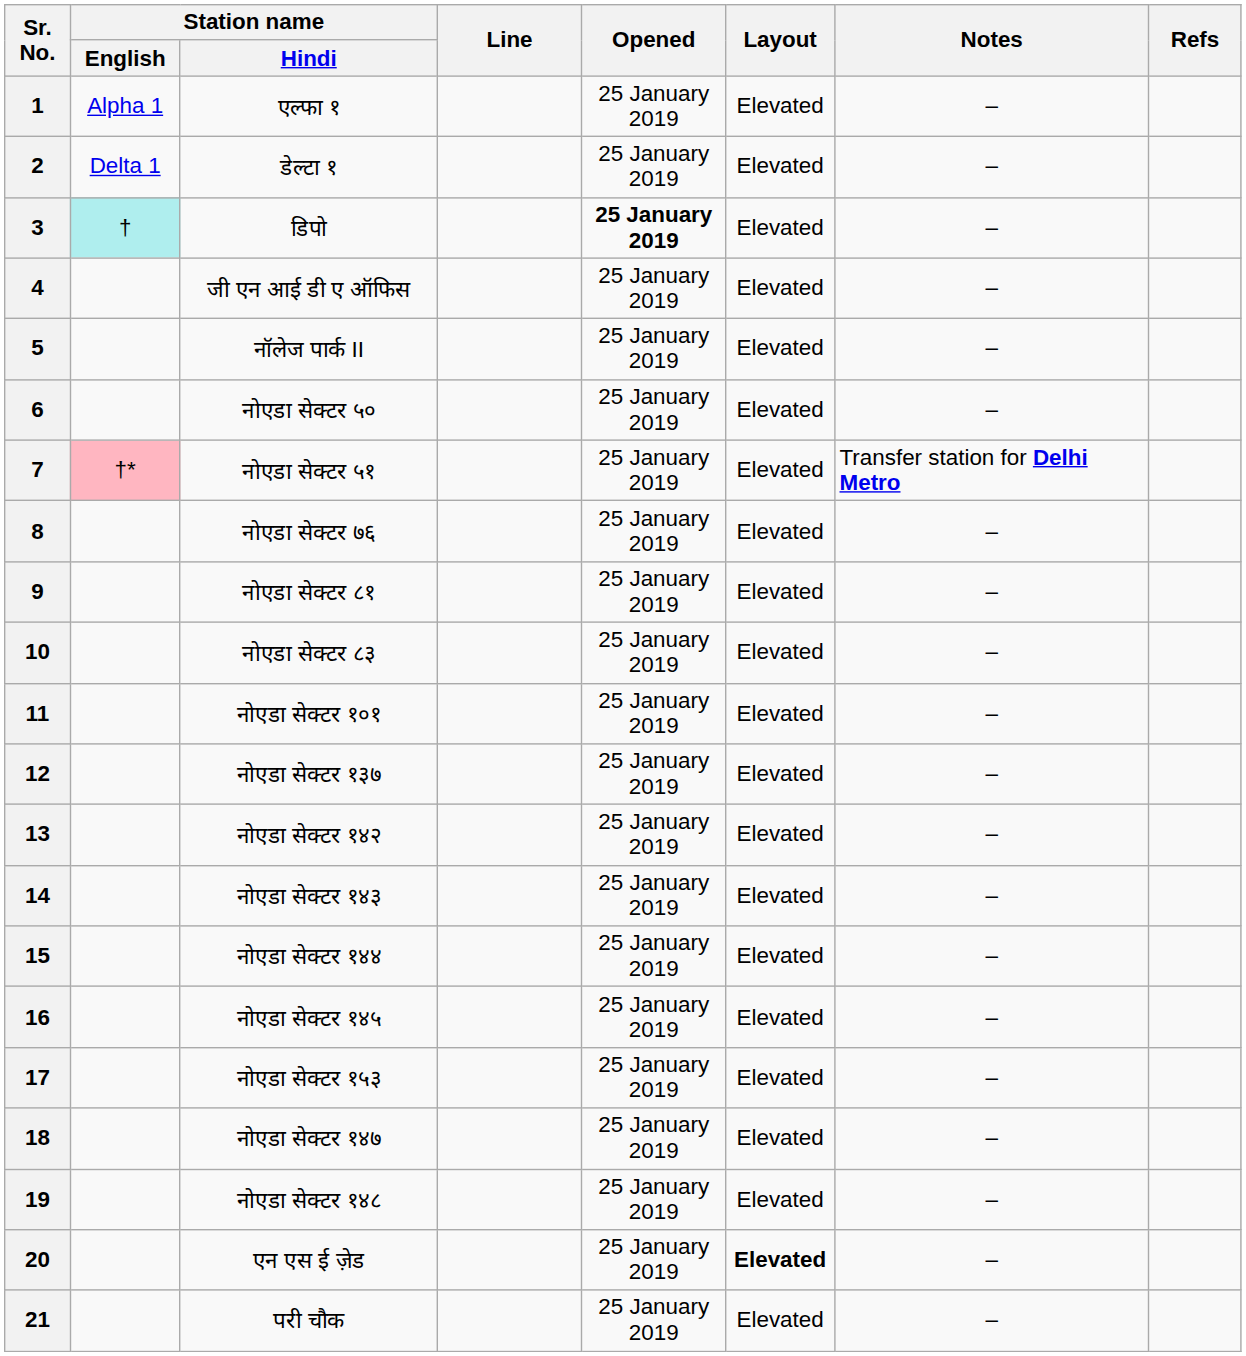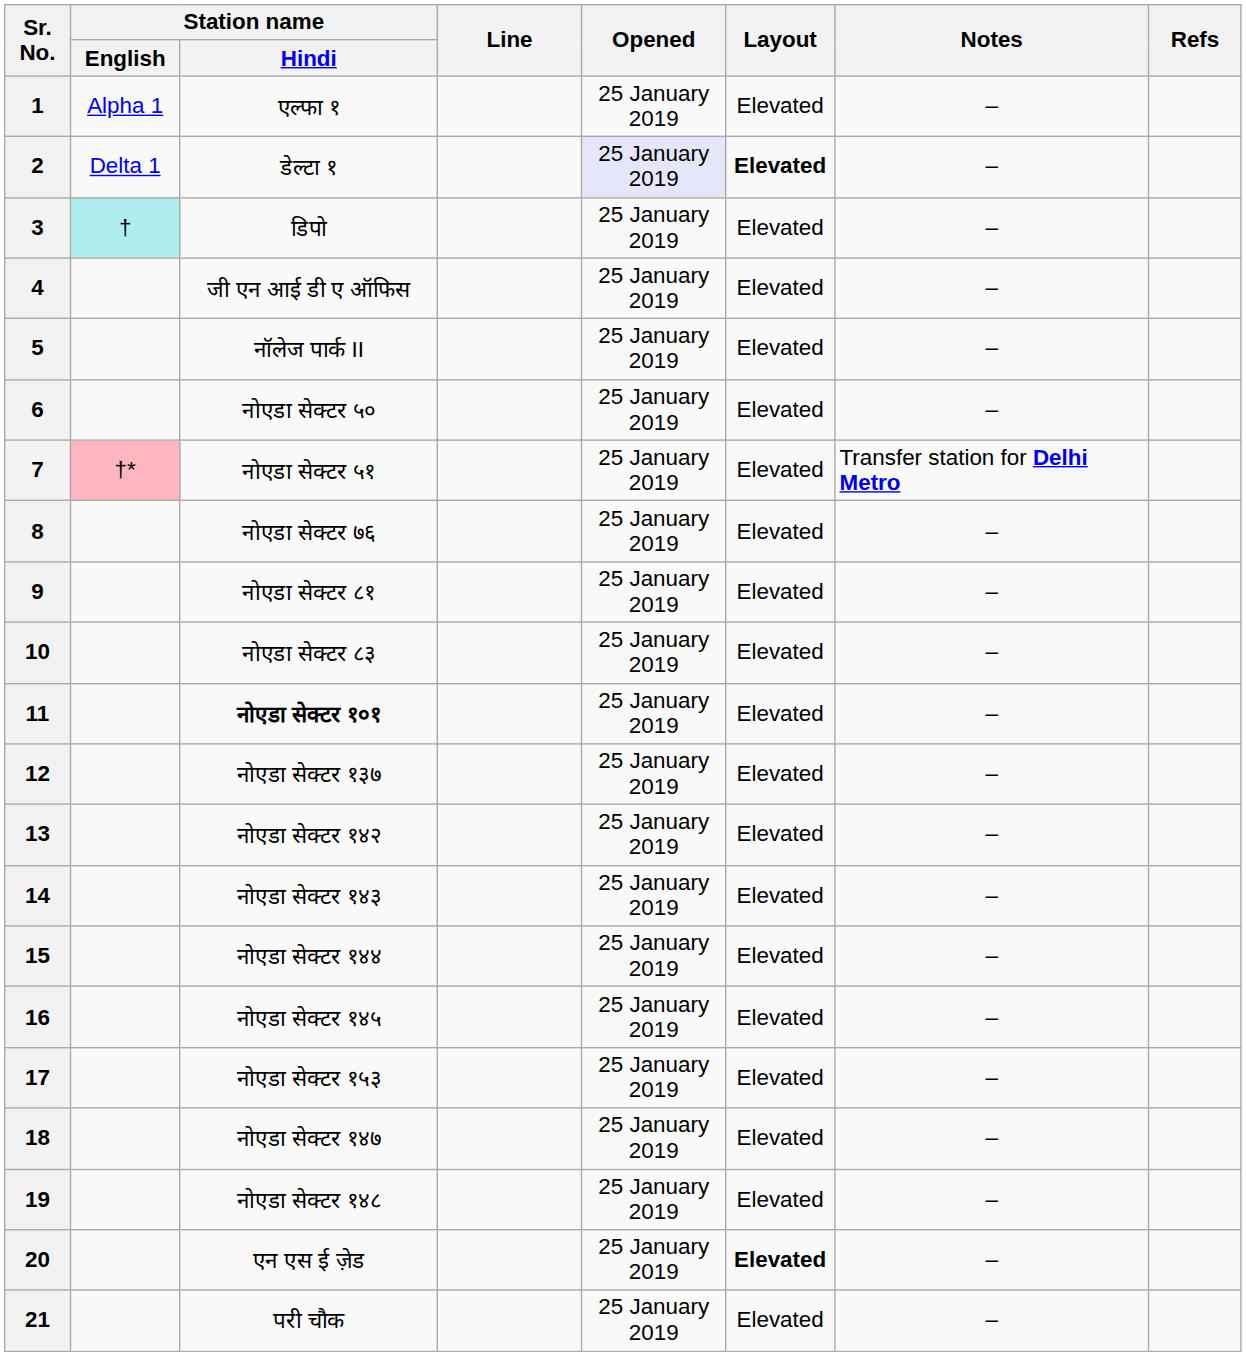(654, 166) no background -> (654, 166) lavender background
(780, 166) normal -> (780, 166) bold
(654, 227) bold -> (654, 227) normal
(309, 714) normal -> (309, 714) bold
